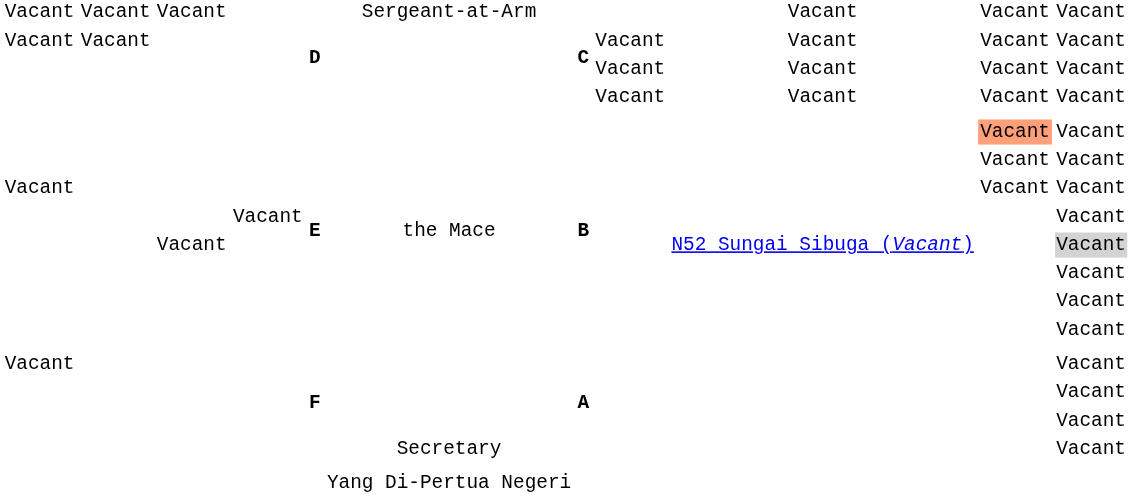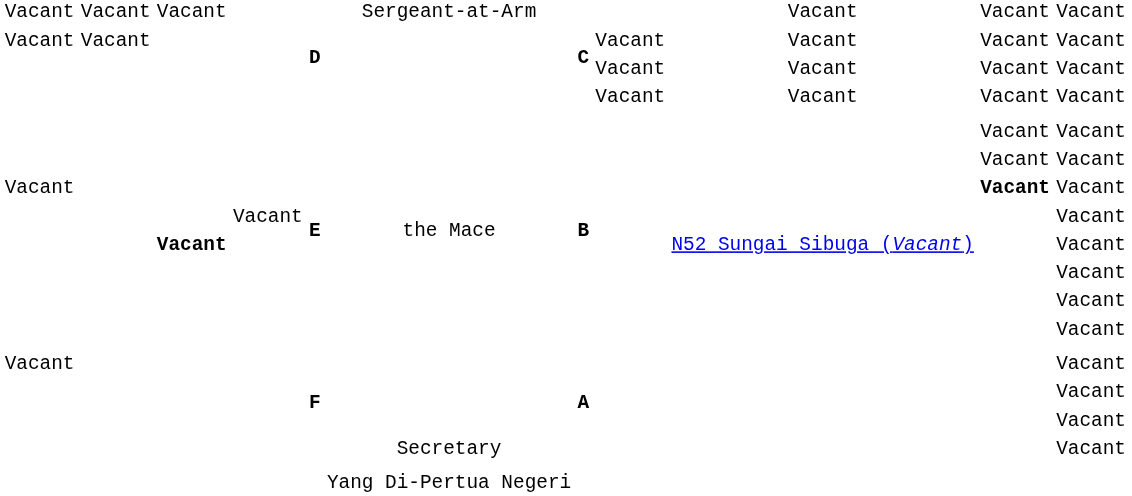(1015, 132) lightsalmon background -> (1015, 132) no background
(1015, 189) normal -> (1015, 189) bold
(192, 245) normal -> (192, 245) bold
(1091, 245) lightgrey background -> (1091, 245) no background
